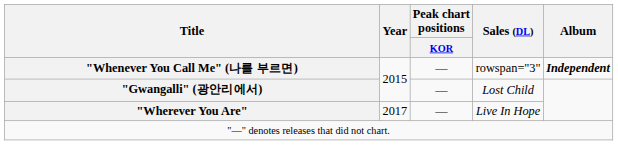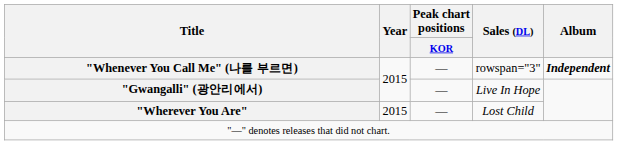(508, 90) Lost Child -> (508, 90) Live In Hope
(395, 110) 2017 -> (395, 110) 2015
(508, 110) Live In Hope -> (508, 110) Lost Child
